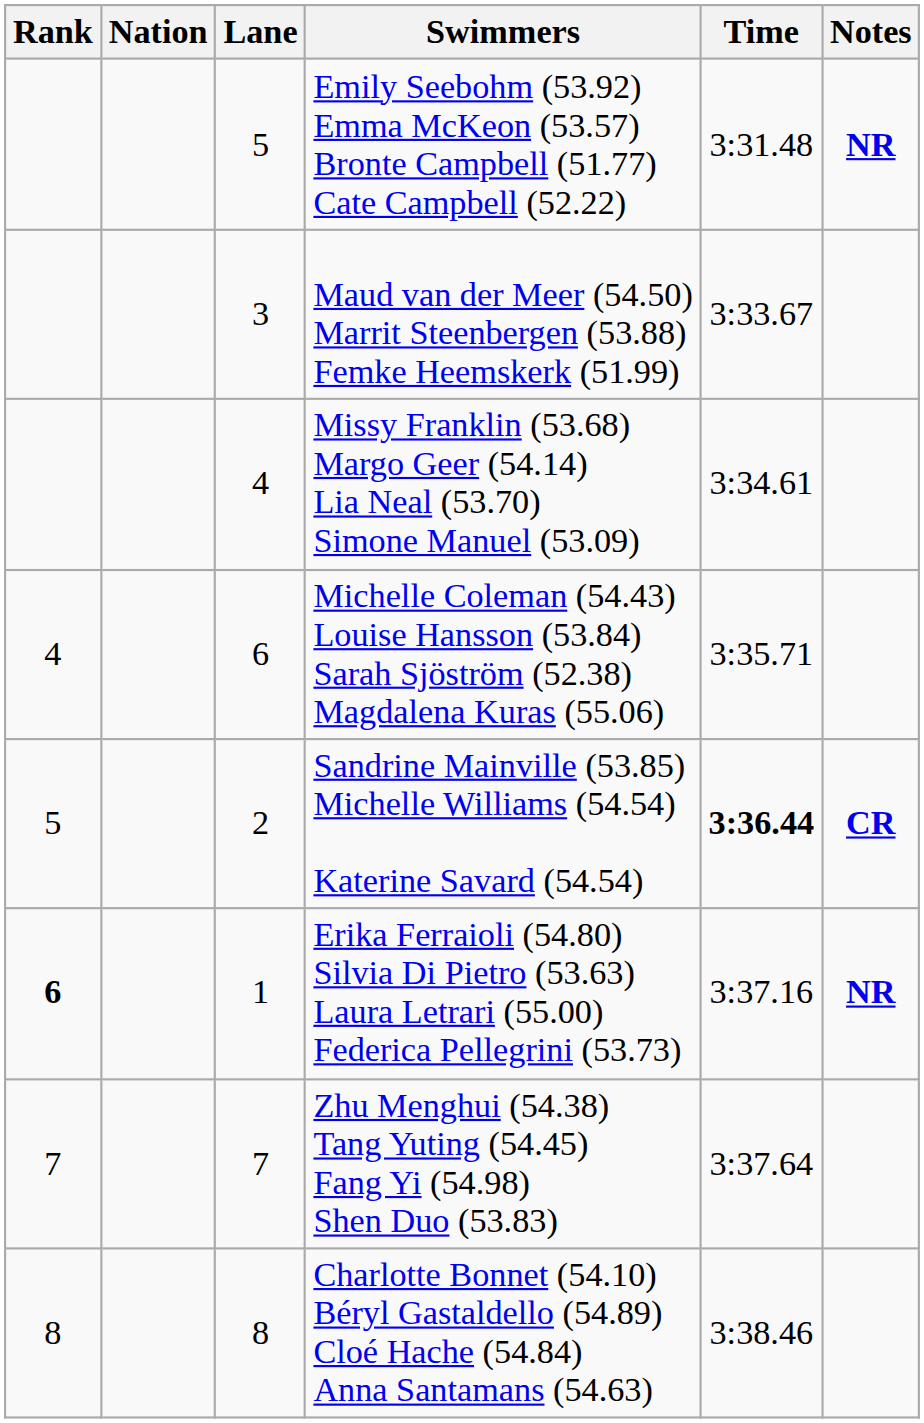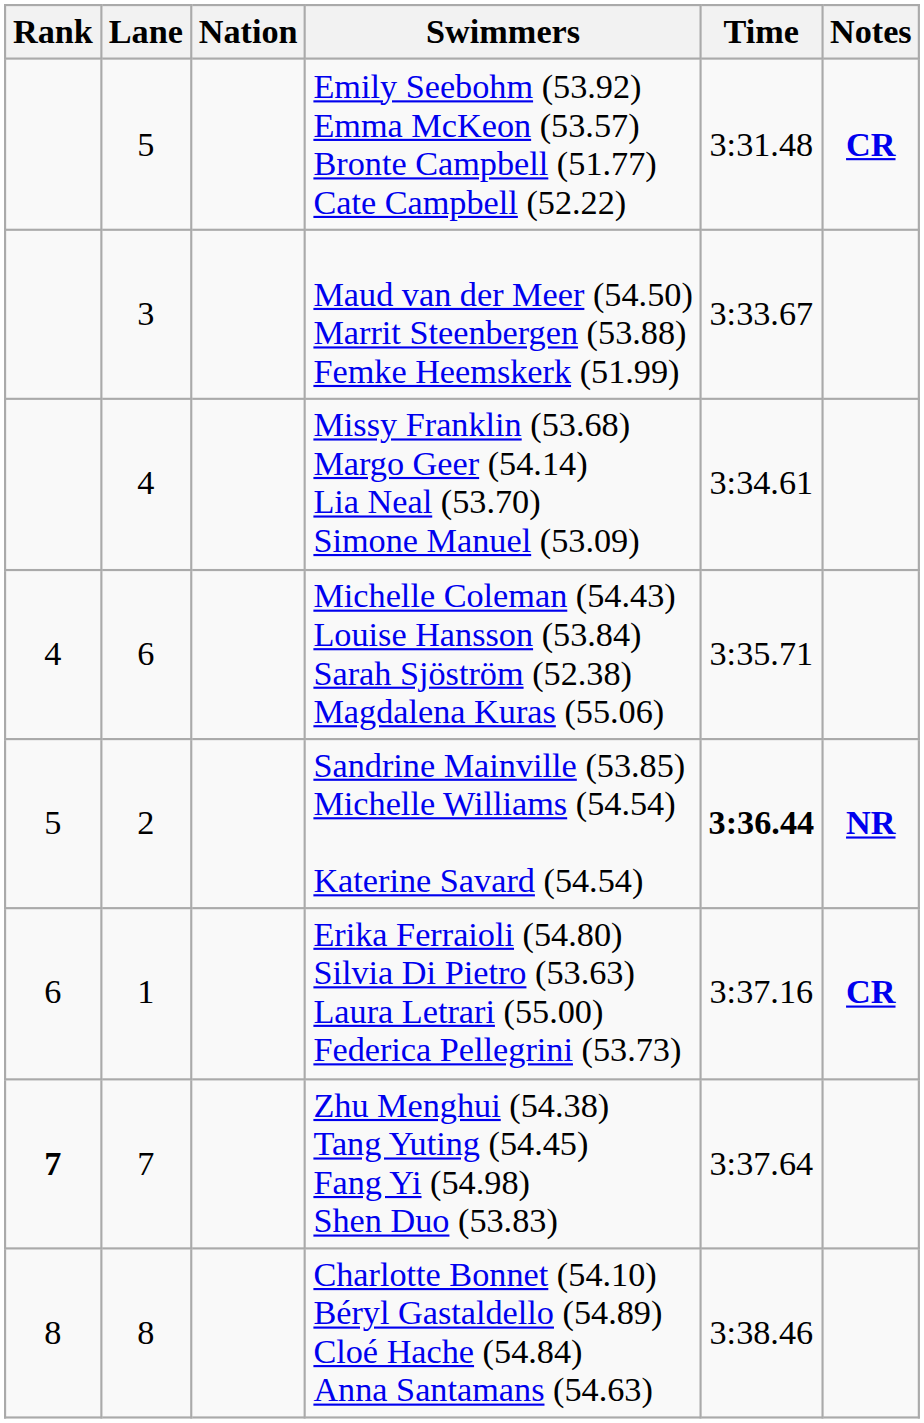columns swapped: (261, 31) <-> (158, 31)
(871, 143) NR -> (871, 143) CR
(871, 823) CR -> (871, 823) NR
(53, 993) bold -> (53, 993) normal
(871, 993) NR -> (871, 993) CR
(53, 1162) normal -> (53, 1162) bold
